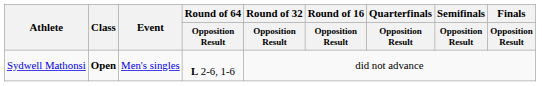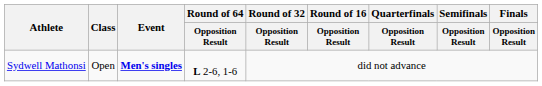(103, 66) bold -> (103, 66) normal
(150, 66) normal -> (151, 66) bold
